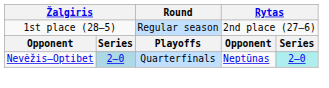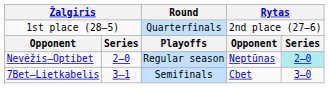(178, 28) Regular season -> (184, 28) Quarterfinals
(115, 59) lightblue background -> (121, 59) no background
(178, 59) Quarterfinals -> (184, 59) Regular season
+ row: (53, 75)
